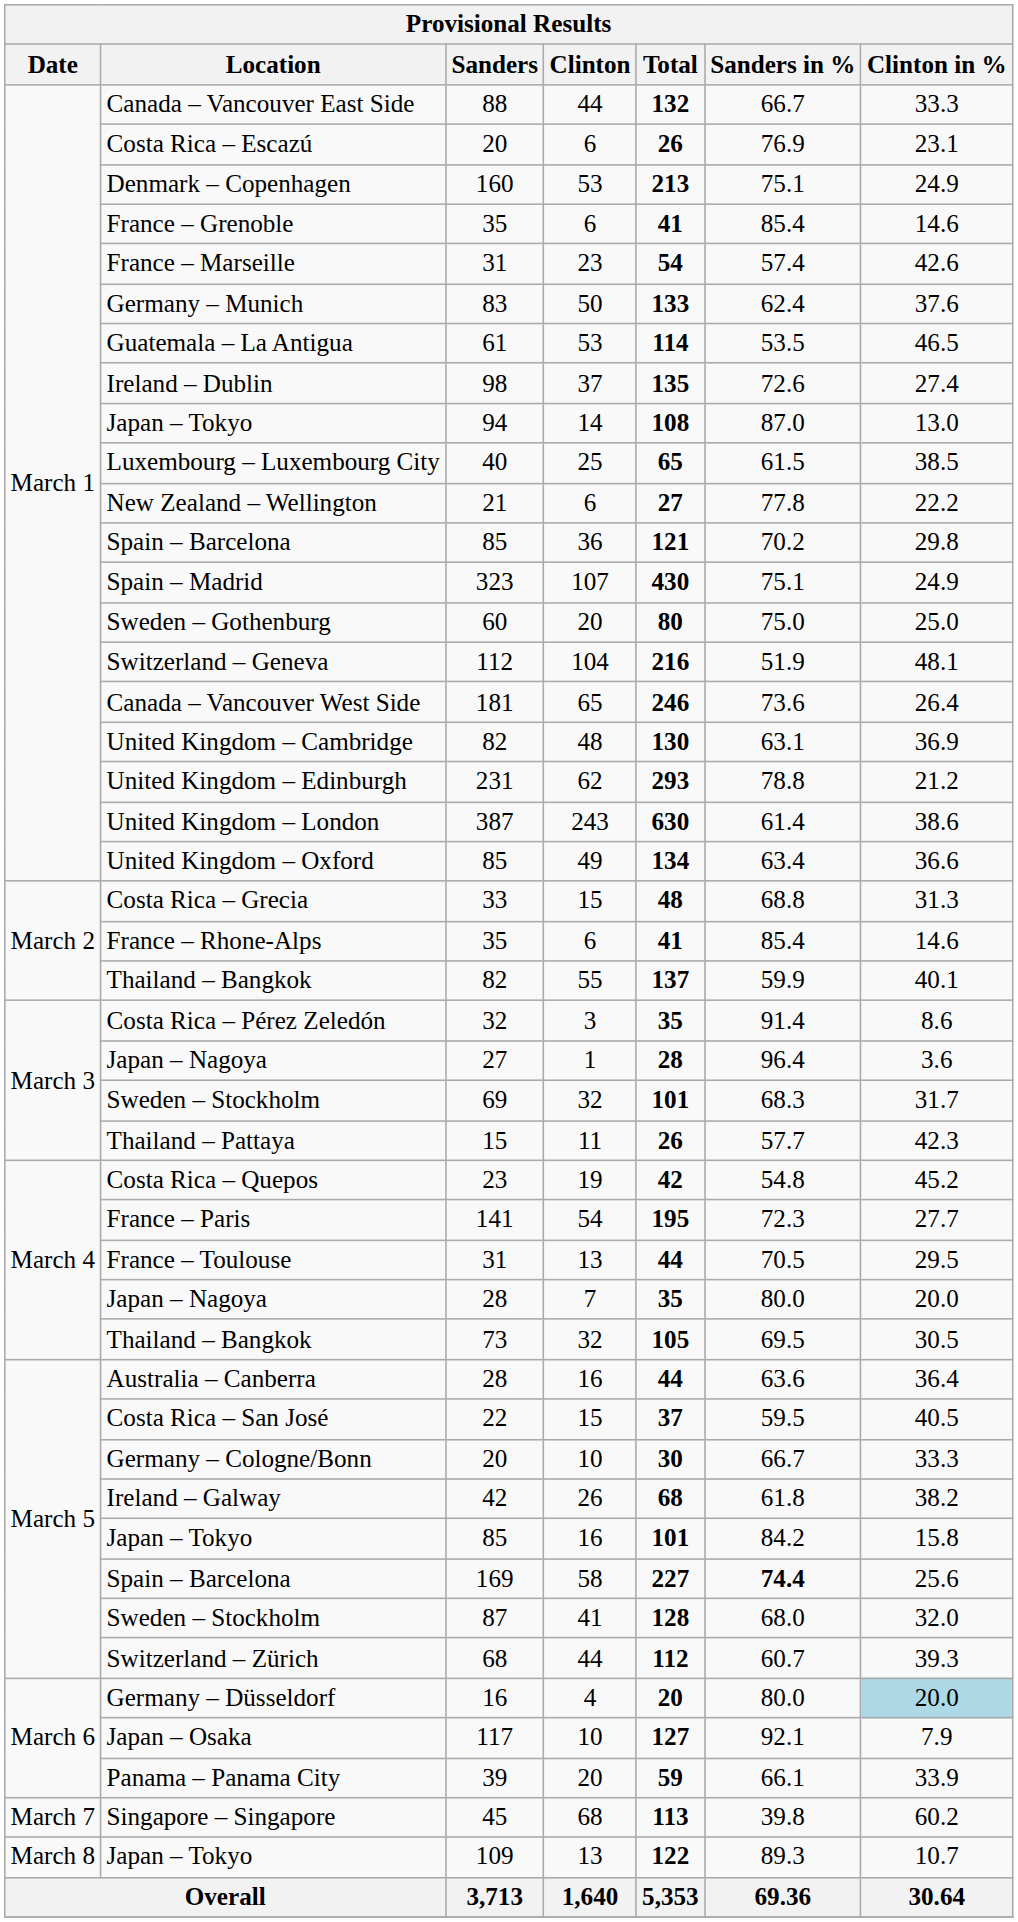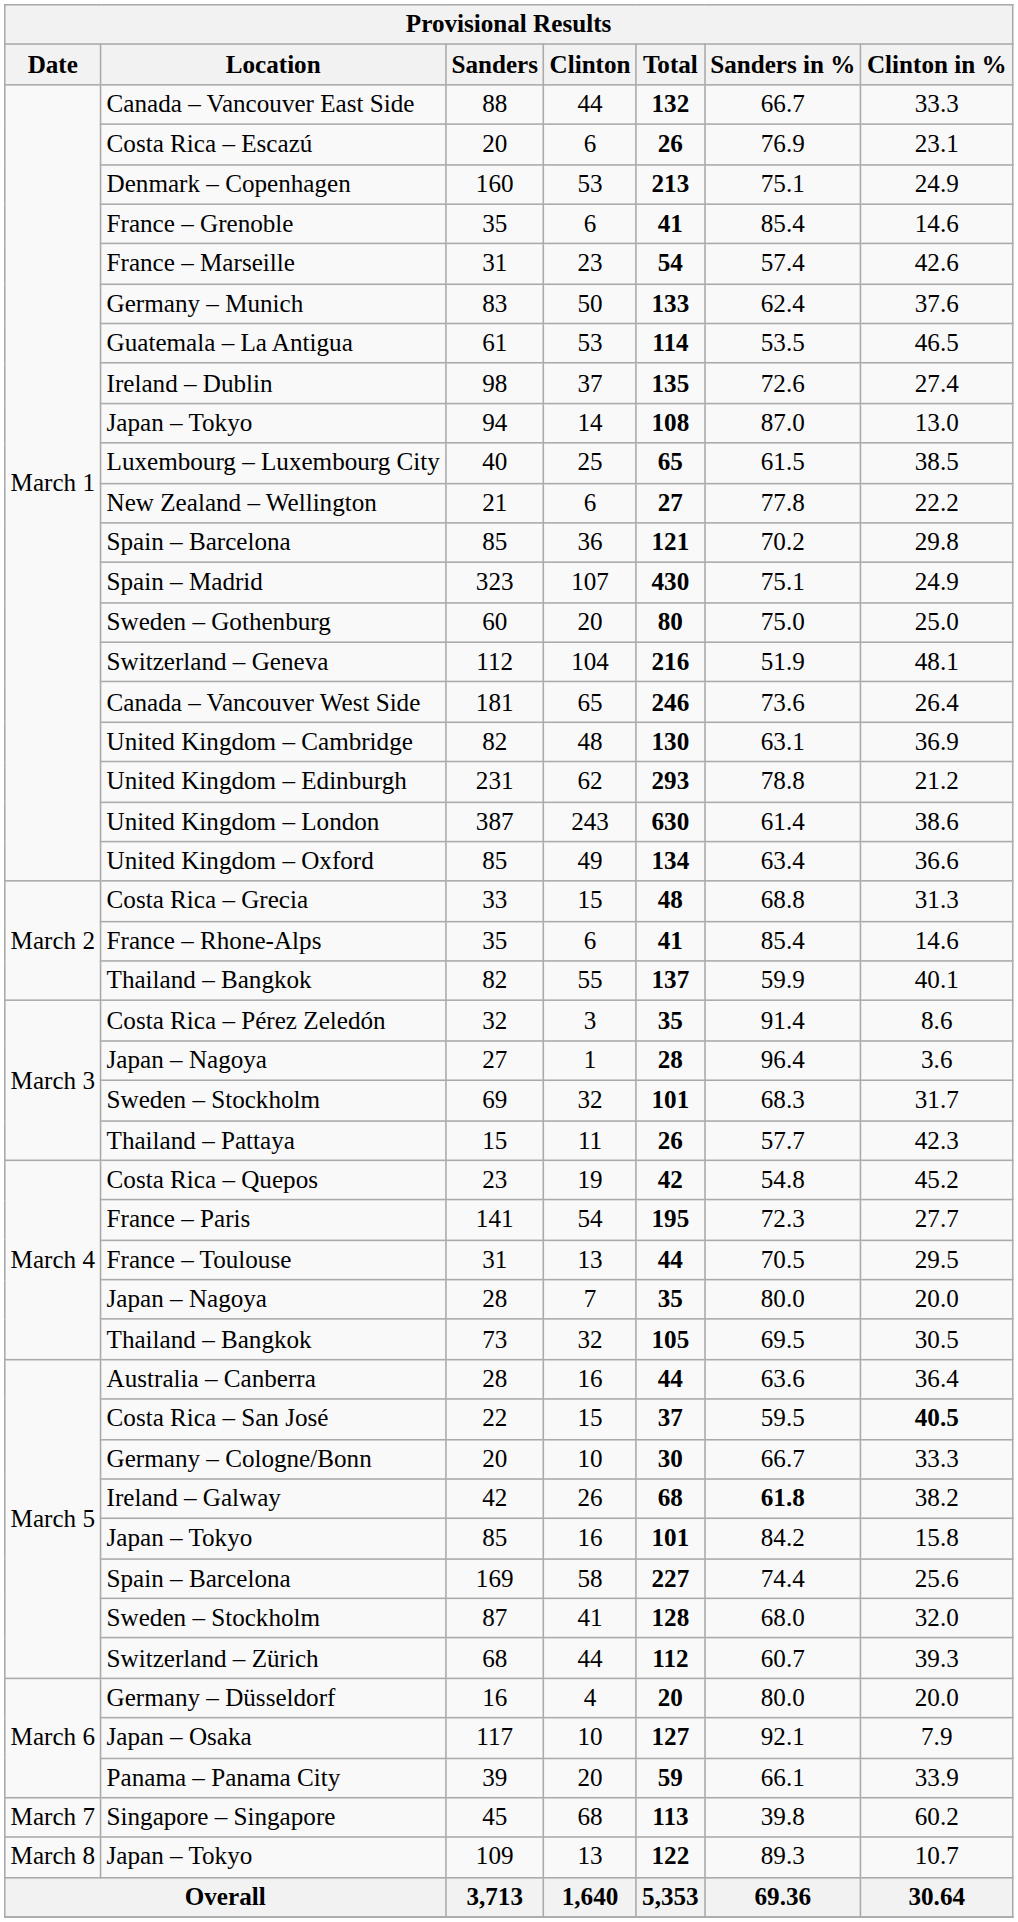(937, 1418) normal -> (937, 1418) bold
(783, 1498) normal -> (783, 1498) bold
(783, 1578) bold -> (783, 1578) normal
(937, 1697) lightblue background -> (937, 1697) no background
